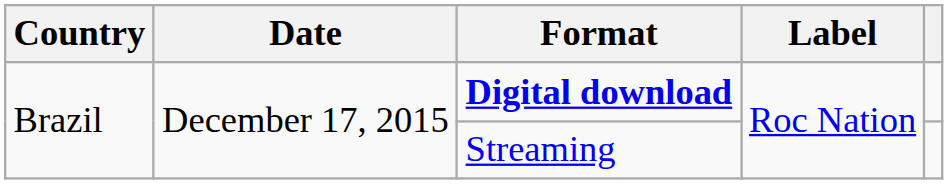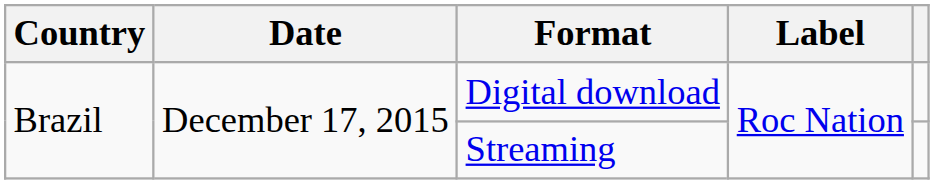(599, 91) bold -> (593, 91) normal
